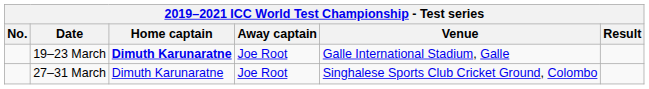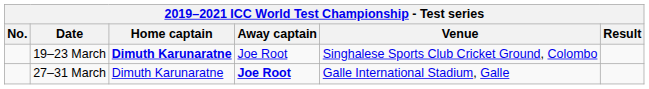(416, 53) Galle International Stadium, Galle -> (460, 53) Singhalese Sports Club Cricket Ground, Colombo
(262, 73) normal -> (264, 73) bold
(460, 73) Singhalese Sports Club Cricket Ground, Colombo -> (416, 73) Galle International Stadium, Galle
